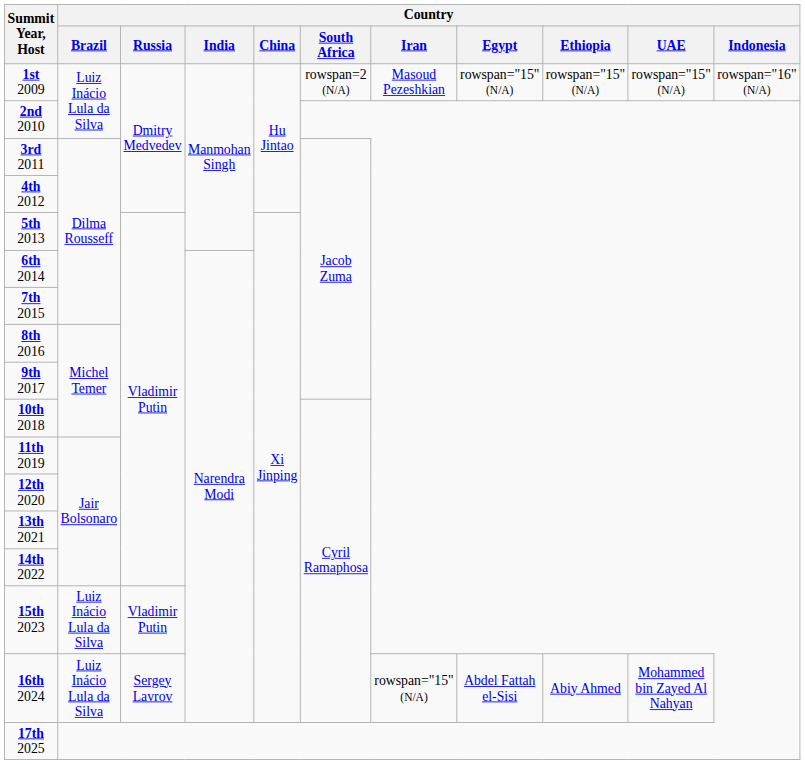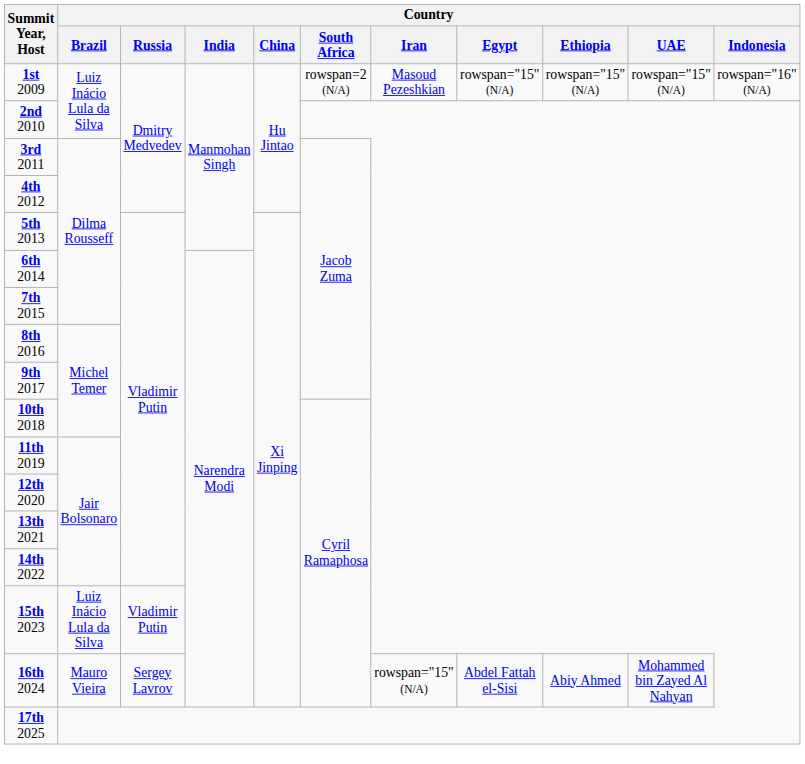(89, 688) Luiz Inácio Lula da Silva -> (89, 680) Mauro Vieira
